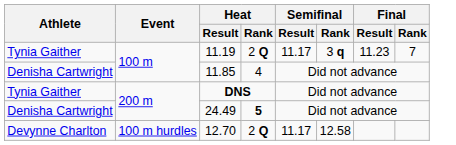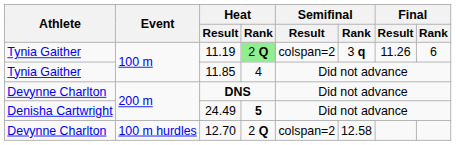(258, 53) no background -> (258, 53) lightgreen background
(296, 53) 11.17 -> (307, 53) colspan=2
(374, 53) 11.23 -> (396, 53) 11.26
(412, 53) 7 -> (433, 53) 6
(60, 72) Denisha Cartwright -> (44, 72) Tynia Gaither
(44, 92) Tynia Gaither -> (57, 92) Devynne Charlton
(296, 131) 11.17 -> (307, 131) colspan=2
